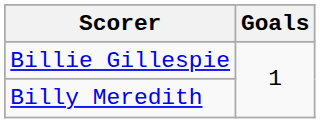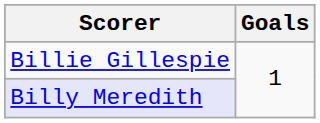(106, 98) no background -> (106, 98) lavender background
